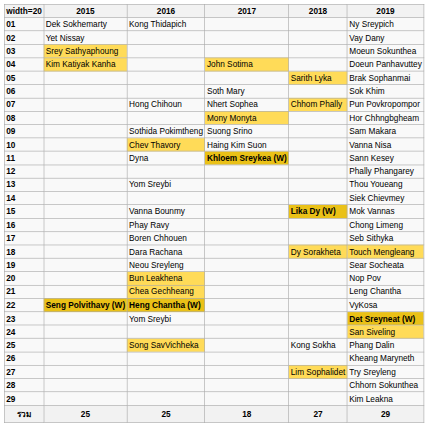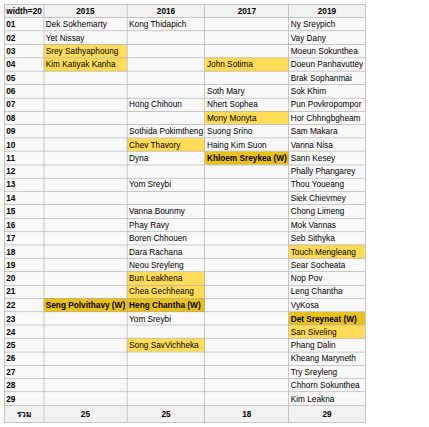- column: (318, 11)
(372, 212) Mok Vannas -> (318, 212) Chong Limeng
(376, 225) Chong Limeng -> (313, 225) Mok Vannas
